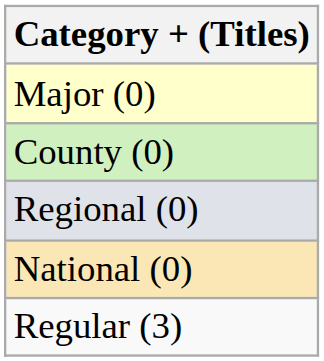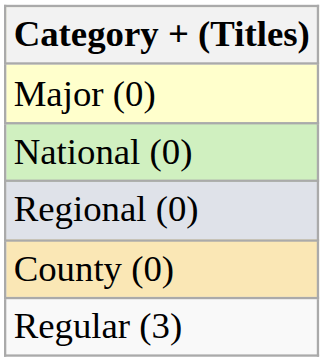(94, 151) County (0) -> (103, 151) National (0)
(103, 267) National (0) -> (94, 267) County (0)
